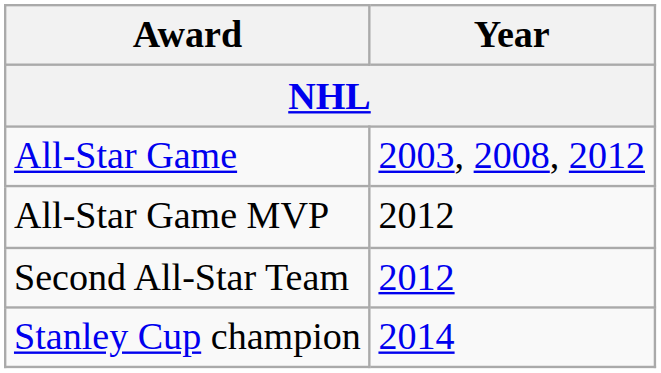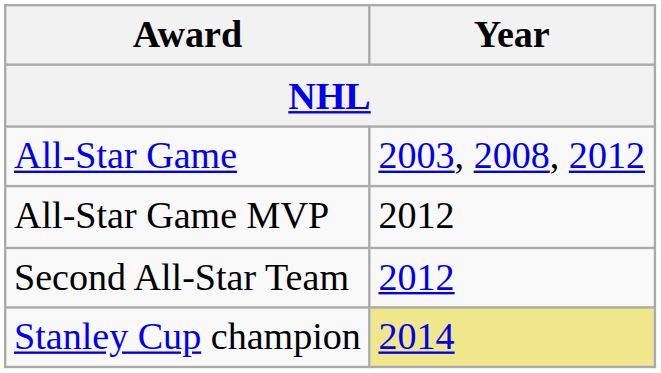(417, 336) no background -> (417, 336) khaki background
